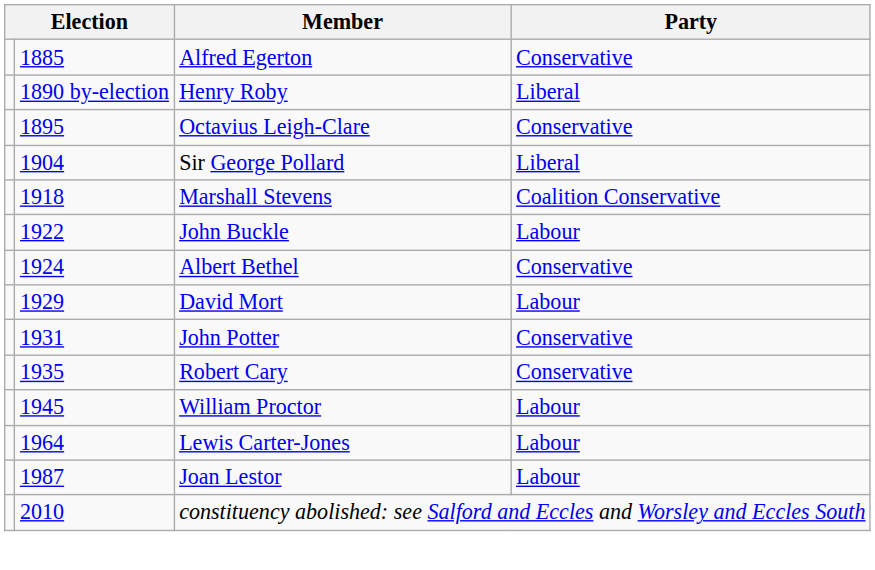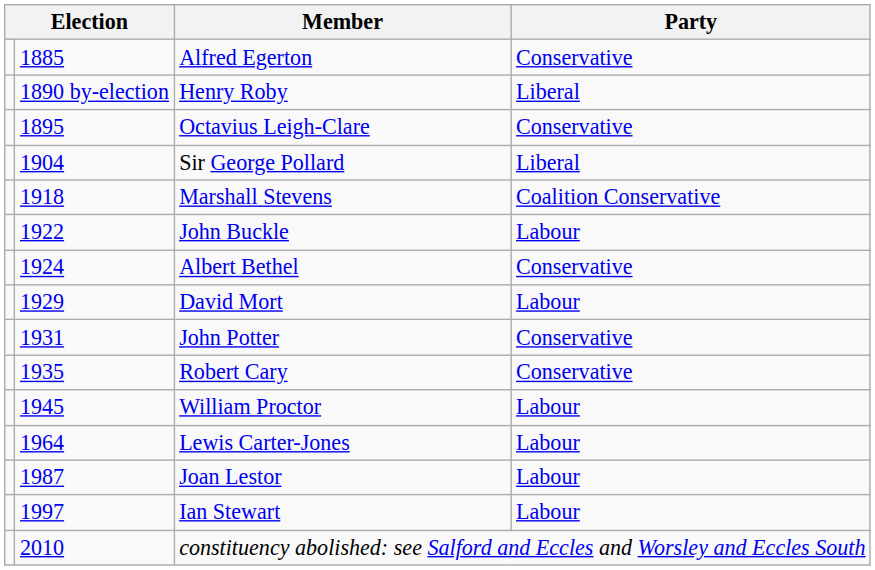+ row: (230, 512)
